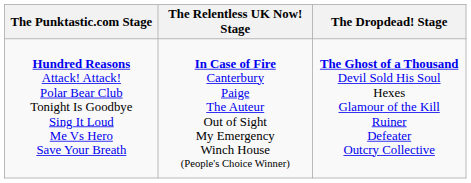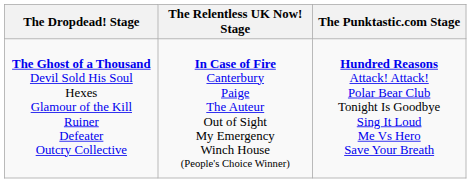columns swapped: (81, 21) <-> (389, 21)
